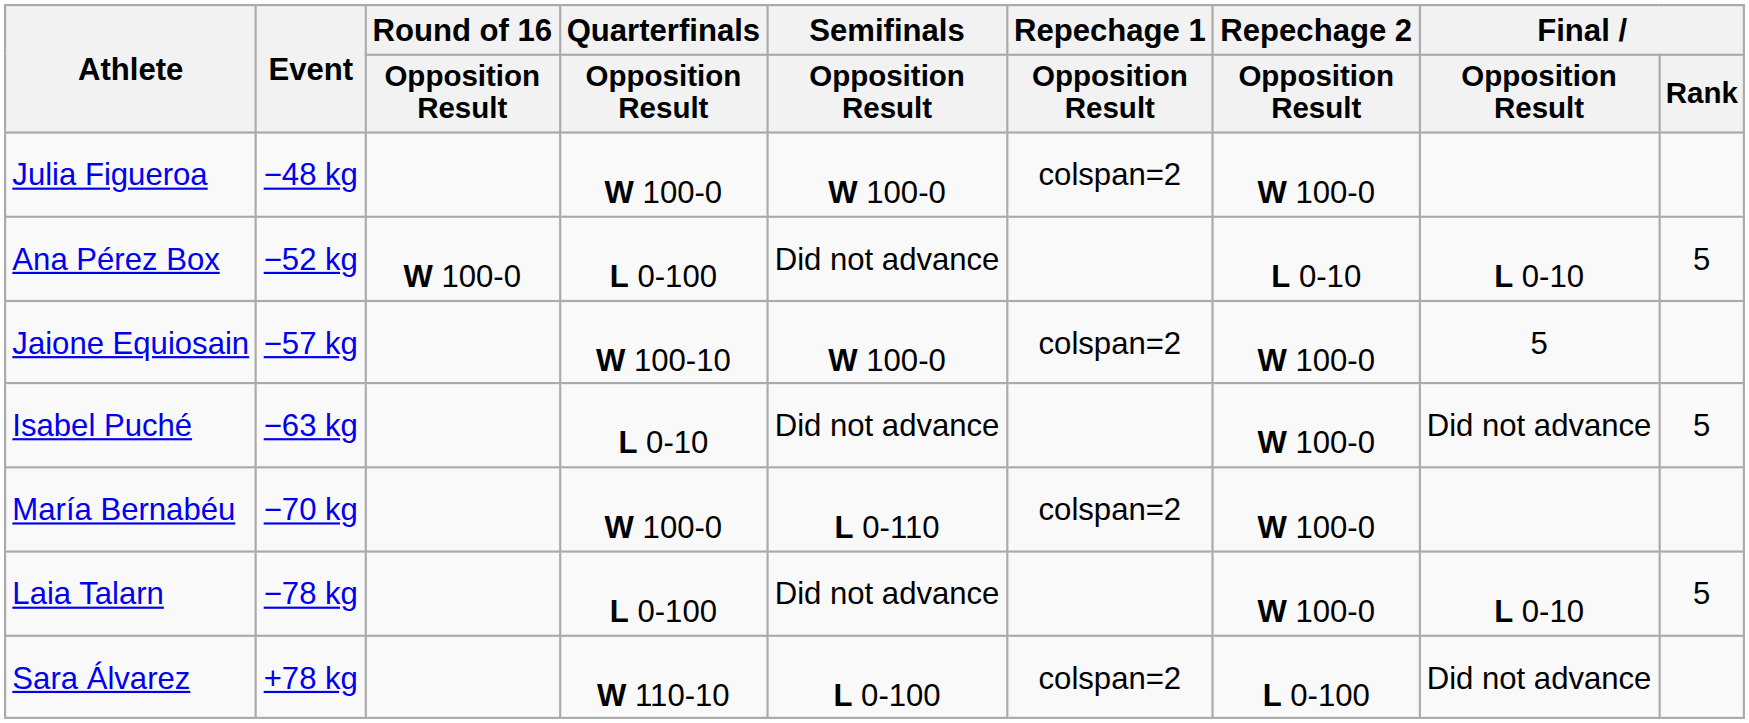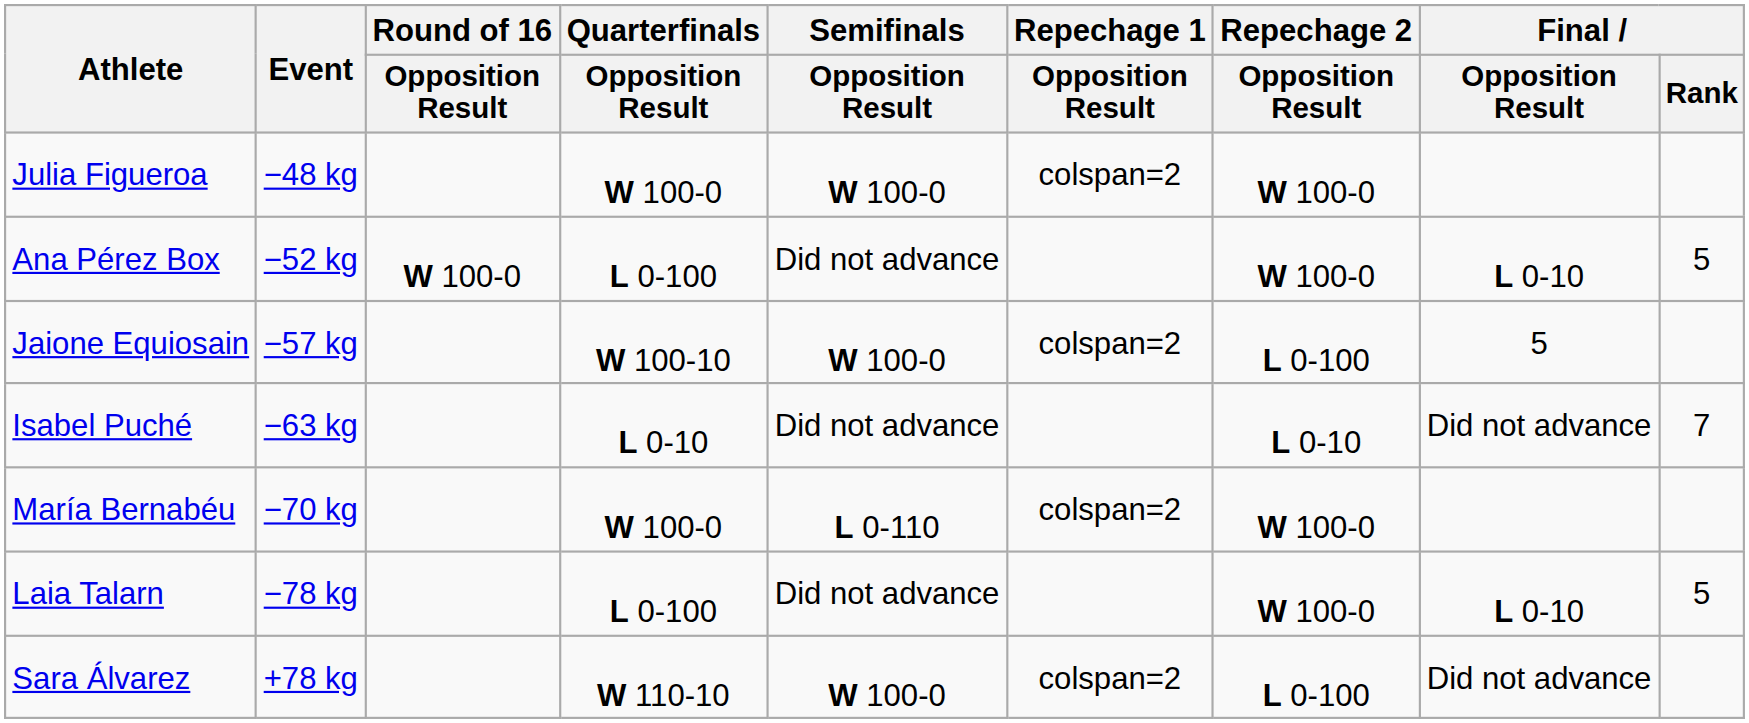(1316, 276) L 0-10 -> (1316, 276) W 100-0
(1316, 360) W 100-0 -> (1316, 360) L 0-100
(1316, 444) W 100-0 -> (1316, 444) L 0-10
(1702, 426) 5 -> (1702, 426) 7
(887, 695) L 0-100 -> (887, 695) W 100-0
